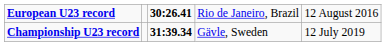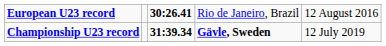(233, 32) normal -> (234, 32) bold
